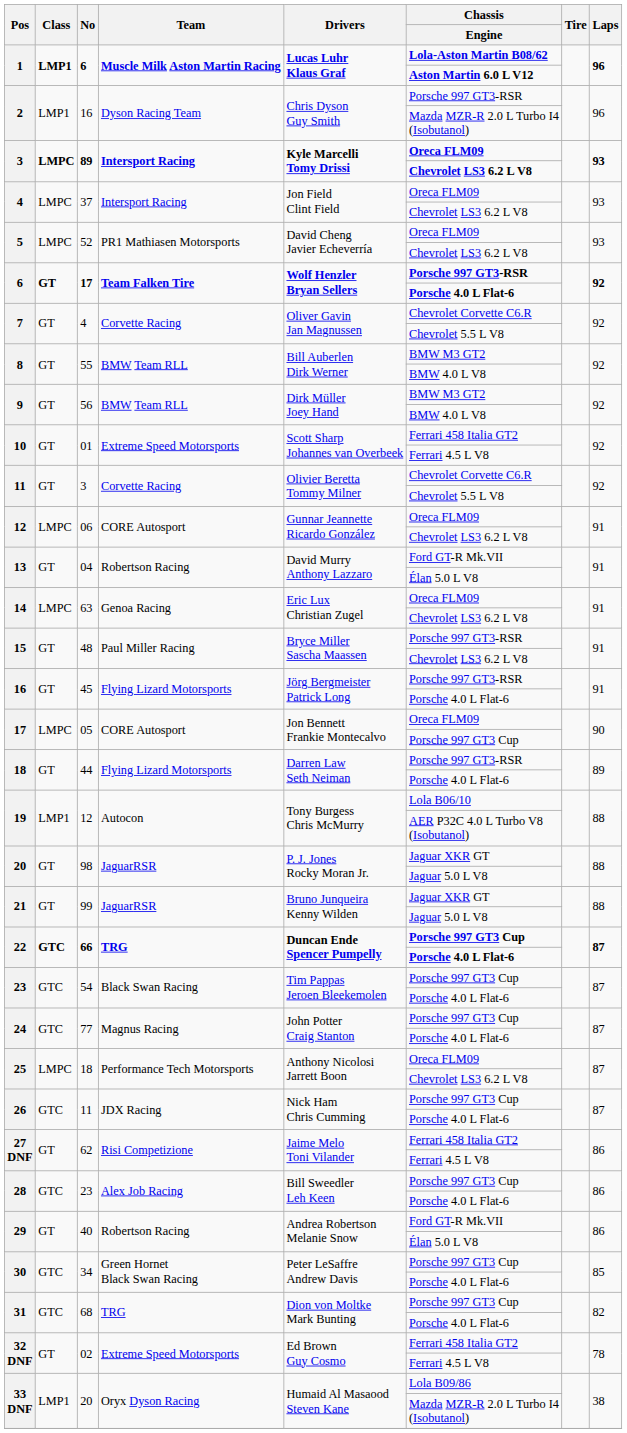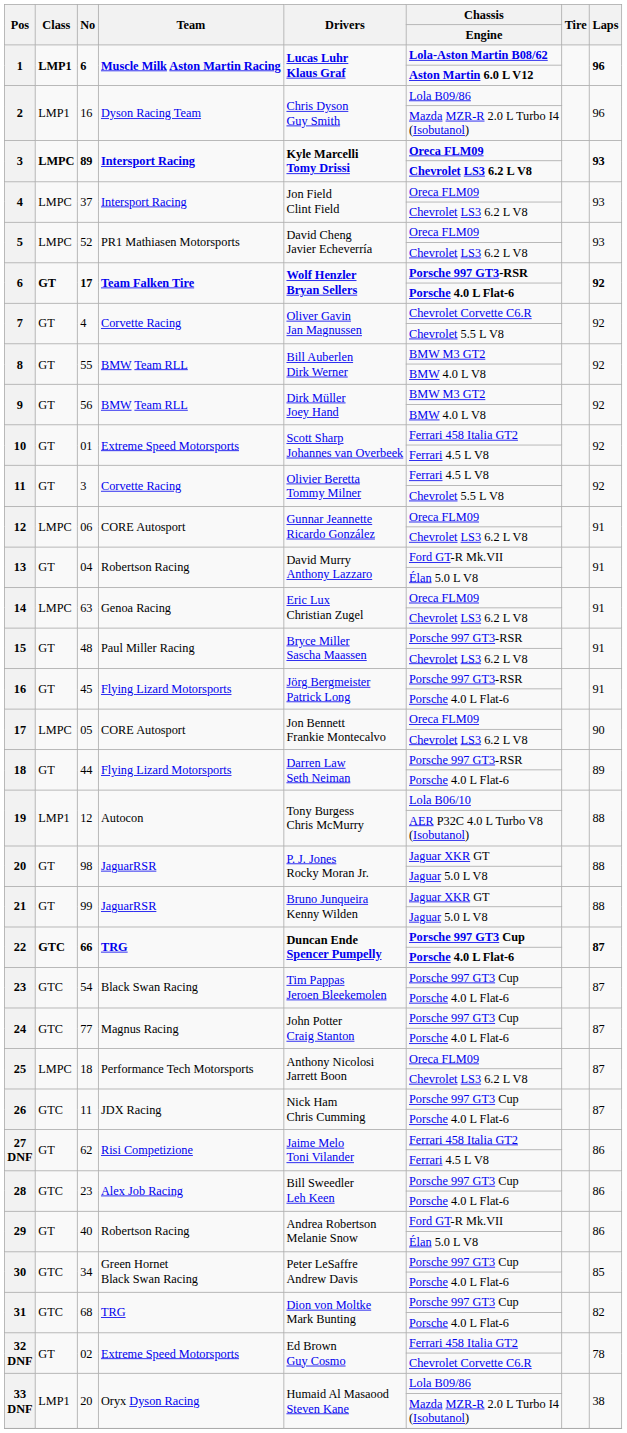(466, 96) Porsche 997 GT3-RSR -> (440, 96) Lola B09/86
(470, 476) Chevrolet Corvette C6.R -> (449, 476) Ferrari 4.5 L V8
(464, 739) Porsche 997 GT3 Cup -> (468, 739) Chevrolet LS3 6.2 L V8
(449, 1363) Ferrari 4.5 L V8 -> (470, 1363) Chevrolet Corvette C6.R
